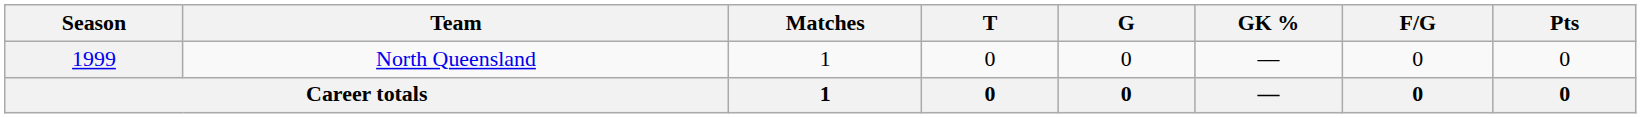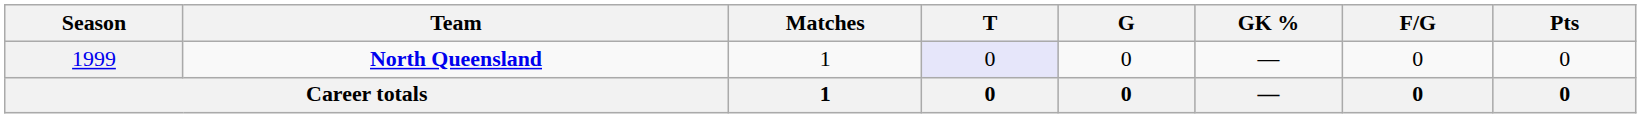(456, 59) normal -> (456, 59) bold
(990, 59) no background -> (990, 59) lavender background
